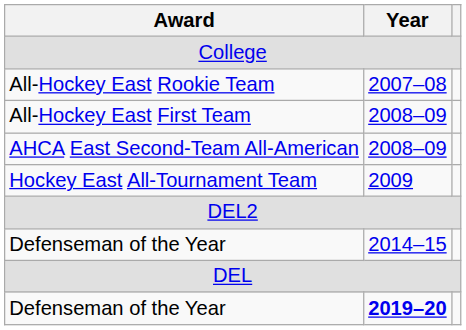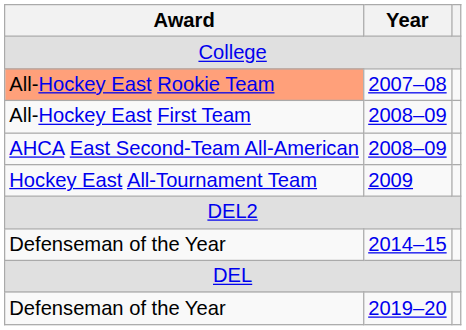(142, 84) no background -> (142, 84) lightsalmon background
(407, 308) bold -> (407, 308) normal
